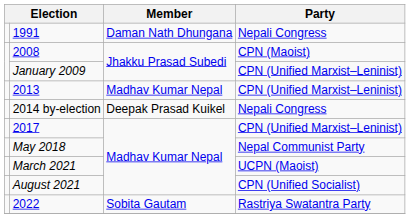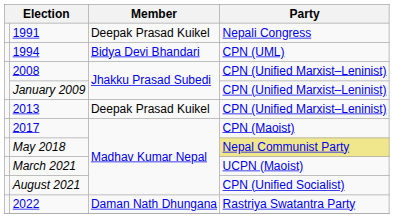(169, 33) Daman Nath Dhungana -> (150, 33) Deepak Prasad Kuikel
+ row: (26, 52)
(274, 52) CPN (Maoist) -> (305, 71) CPN (Unified Marxist–Leninist)
(164, 90) Madhav Kumar Nepal -> (150, 109) Deepak Prasad Kuikel
- row: (57, 109)
(320, 128) CPN (Unified Marxist–Leninist) -> (259, 128) CPN (Maoist)
(301, 147) no background -> (286, 147) khaki background
(146, 204) Sobita Gautam -> (154, 204) Daman Nath Dhungana
